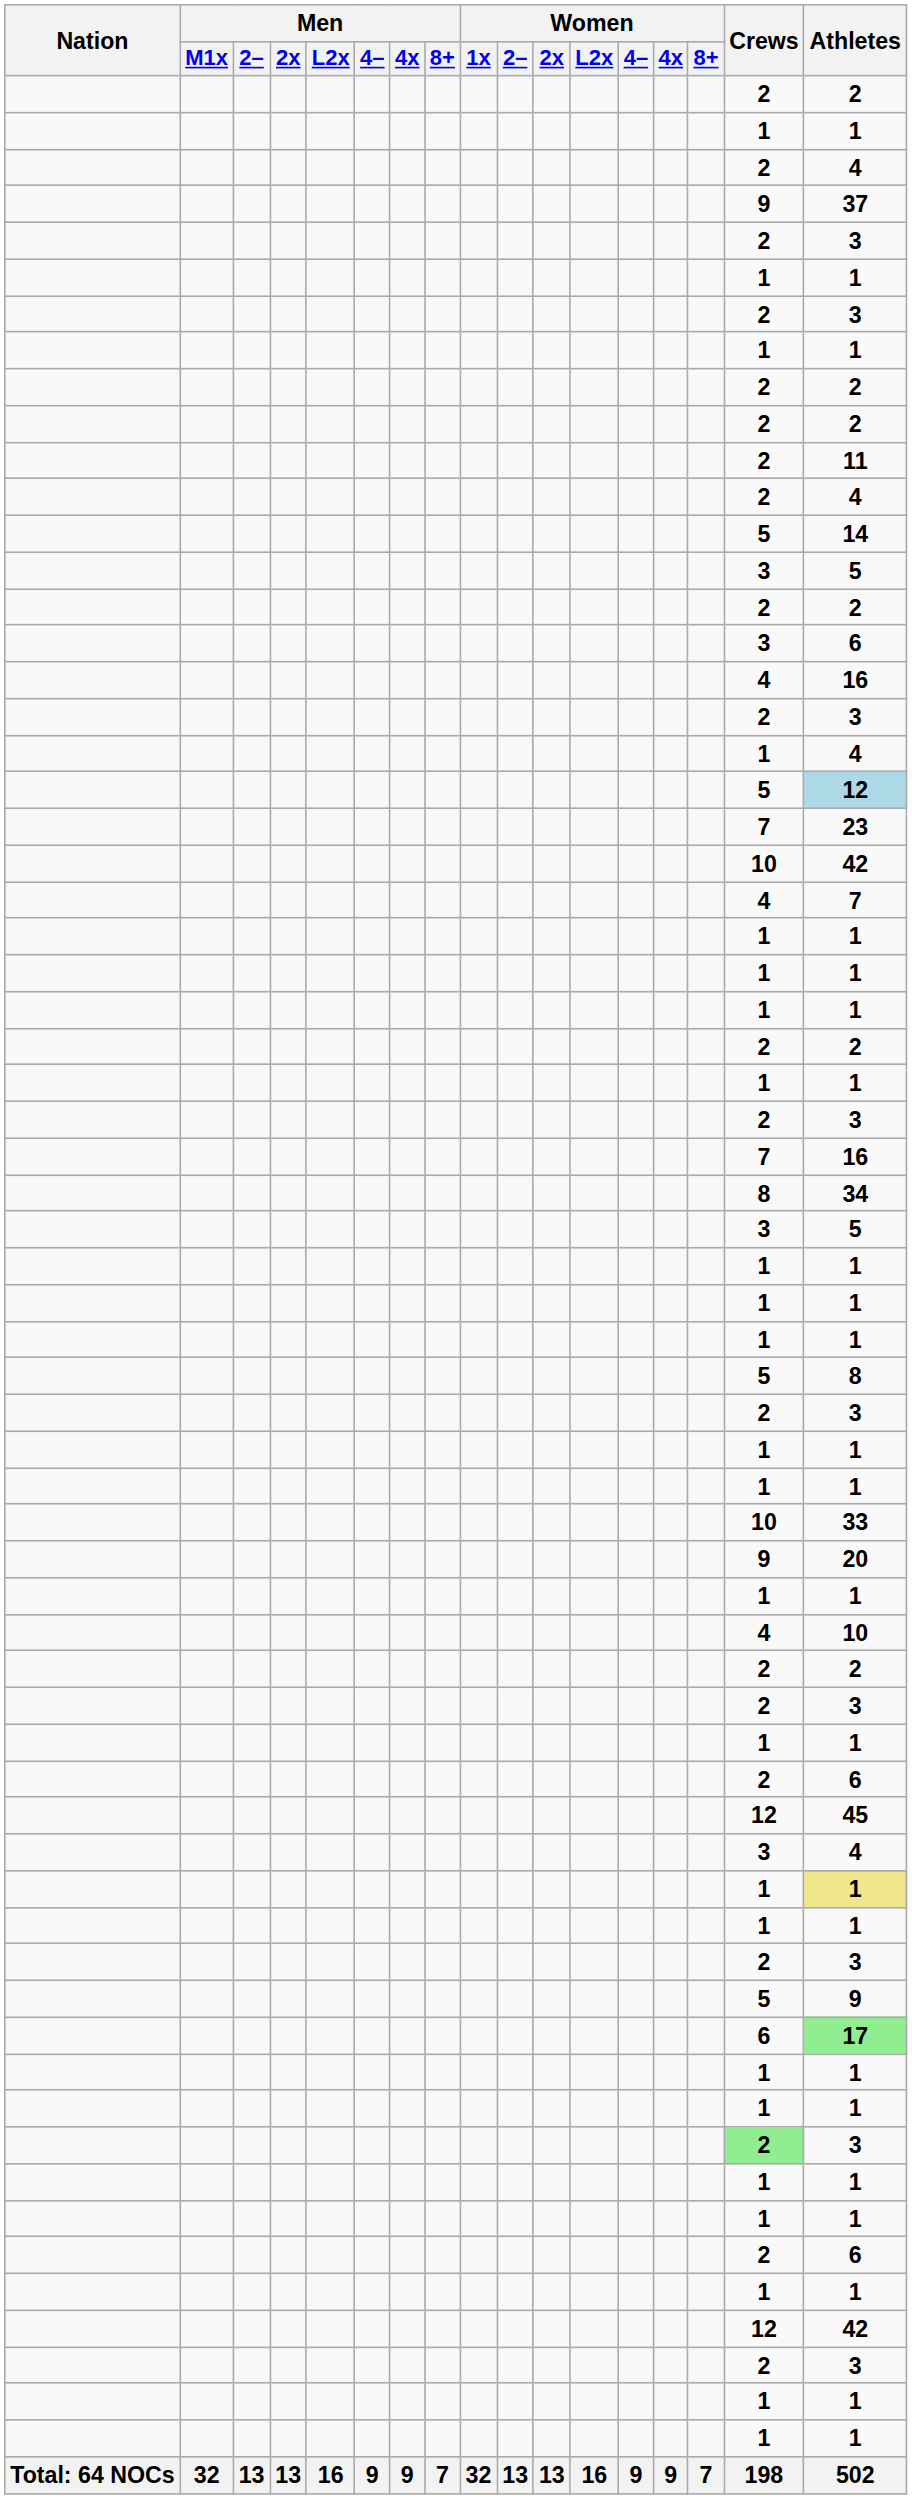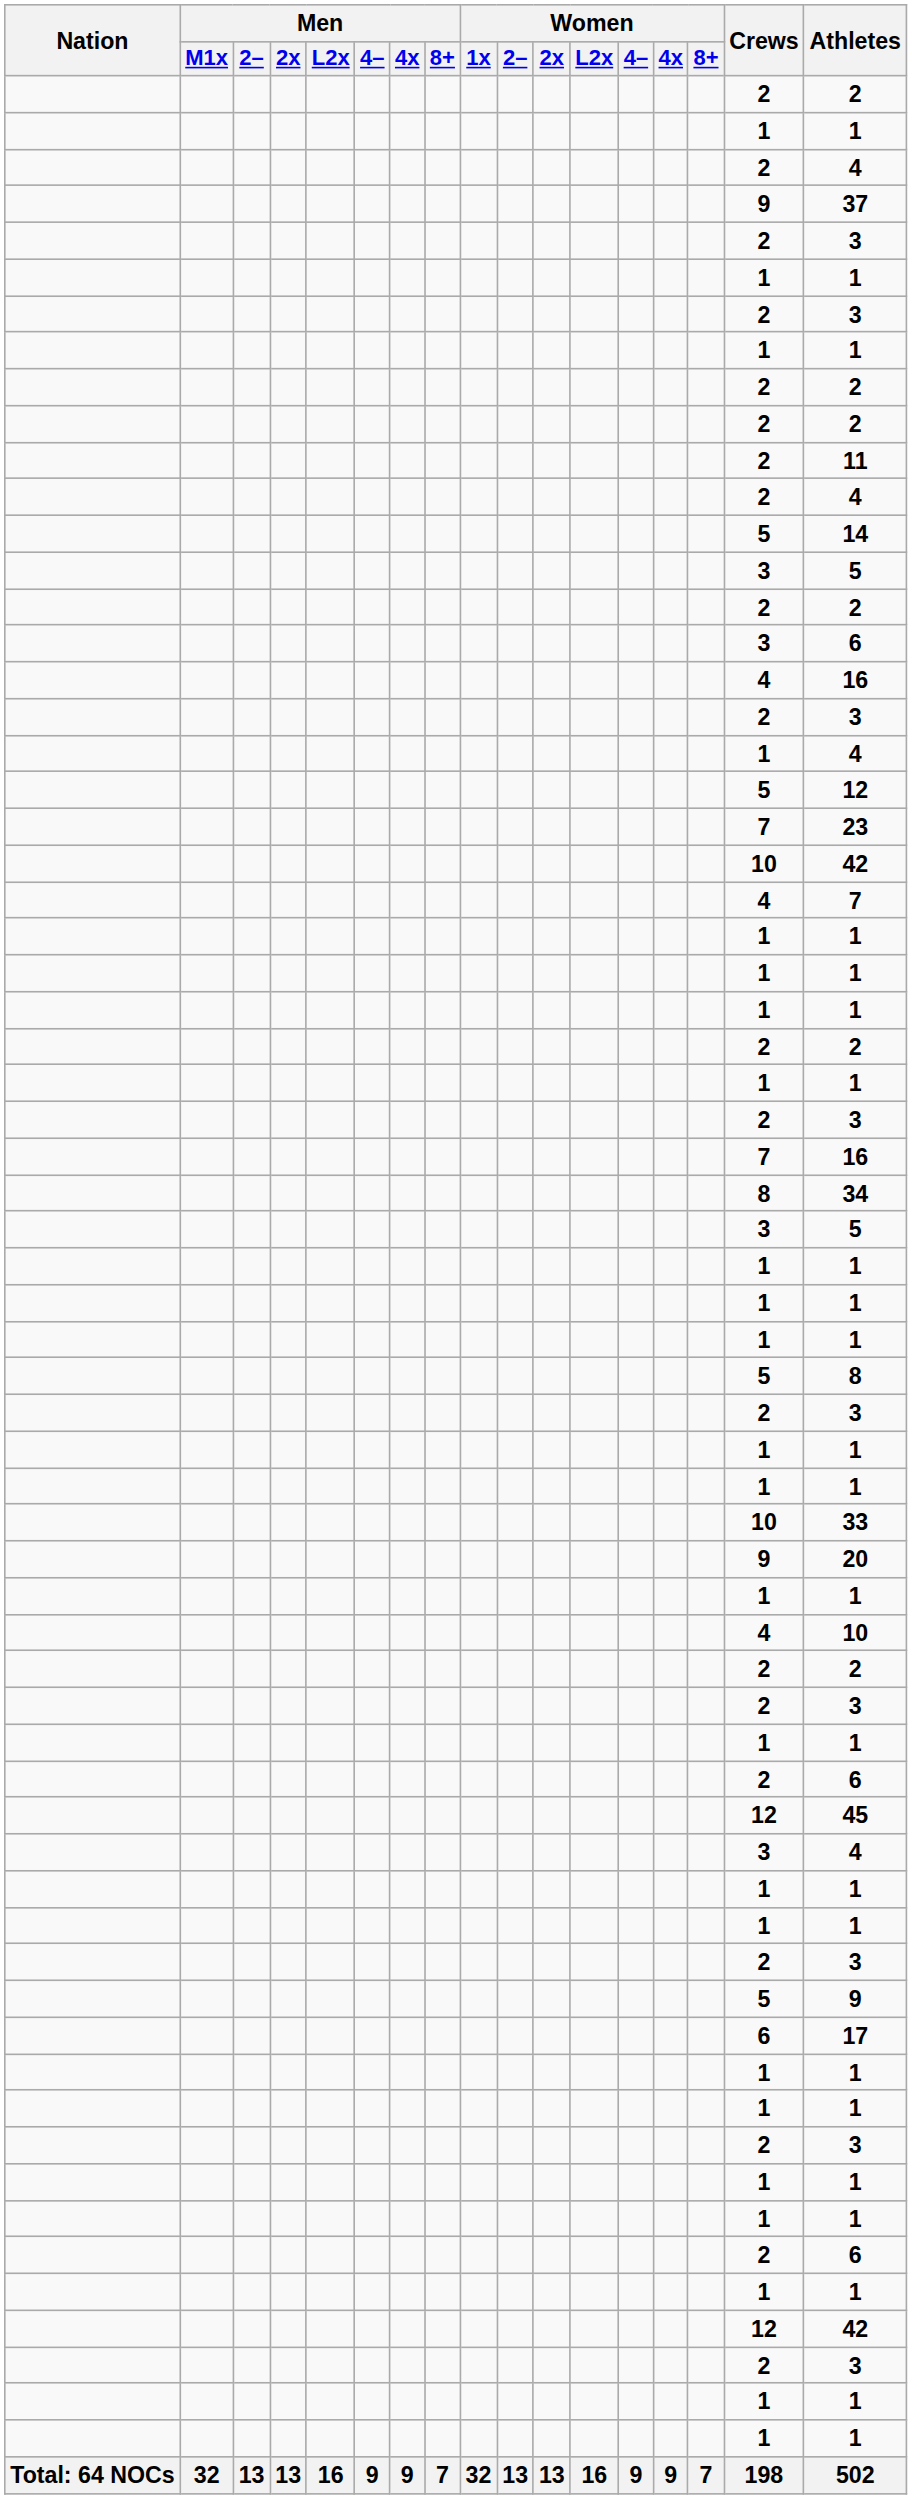(855, 791) lightblue background -> (855, 791) no background
(855, 1889) khaki background -> (855, 1889) no background
(855, 2036) lightgreen background -> (855, 2036) no background
(764, 2146) lightgreen background -> (764, 2146) no background
